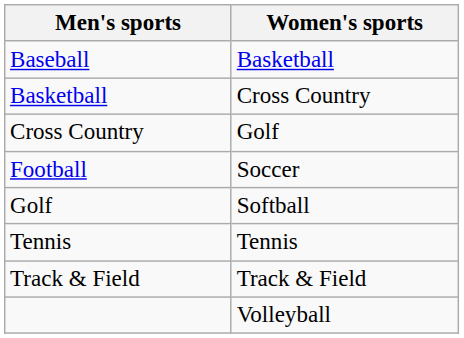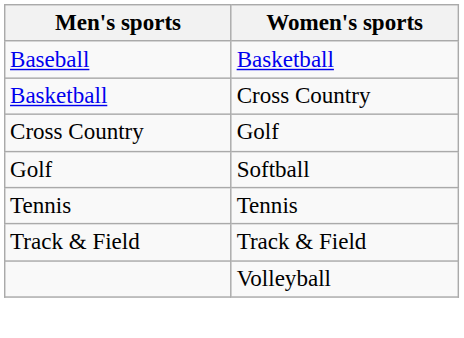- row: (48, 168)
